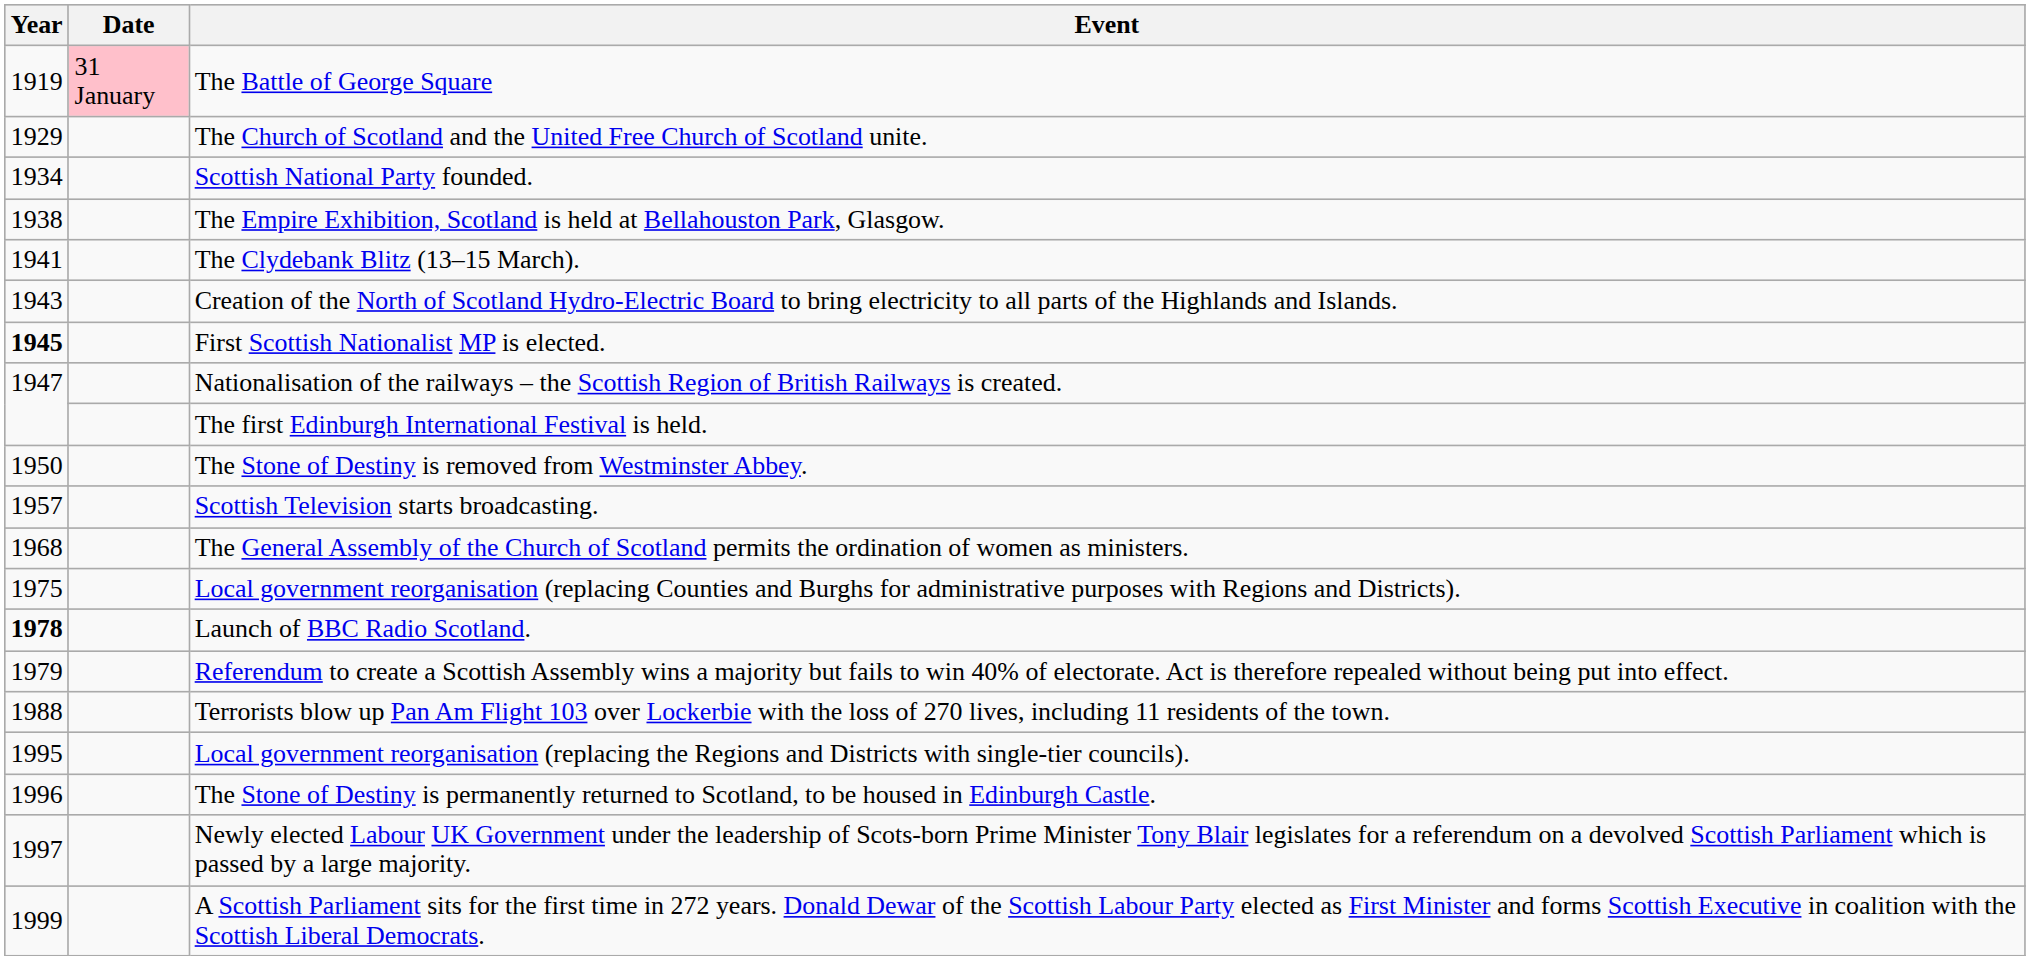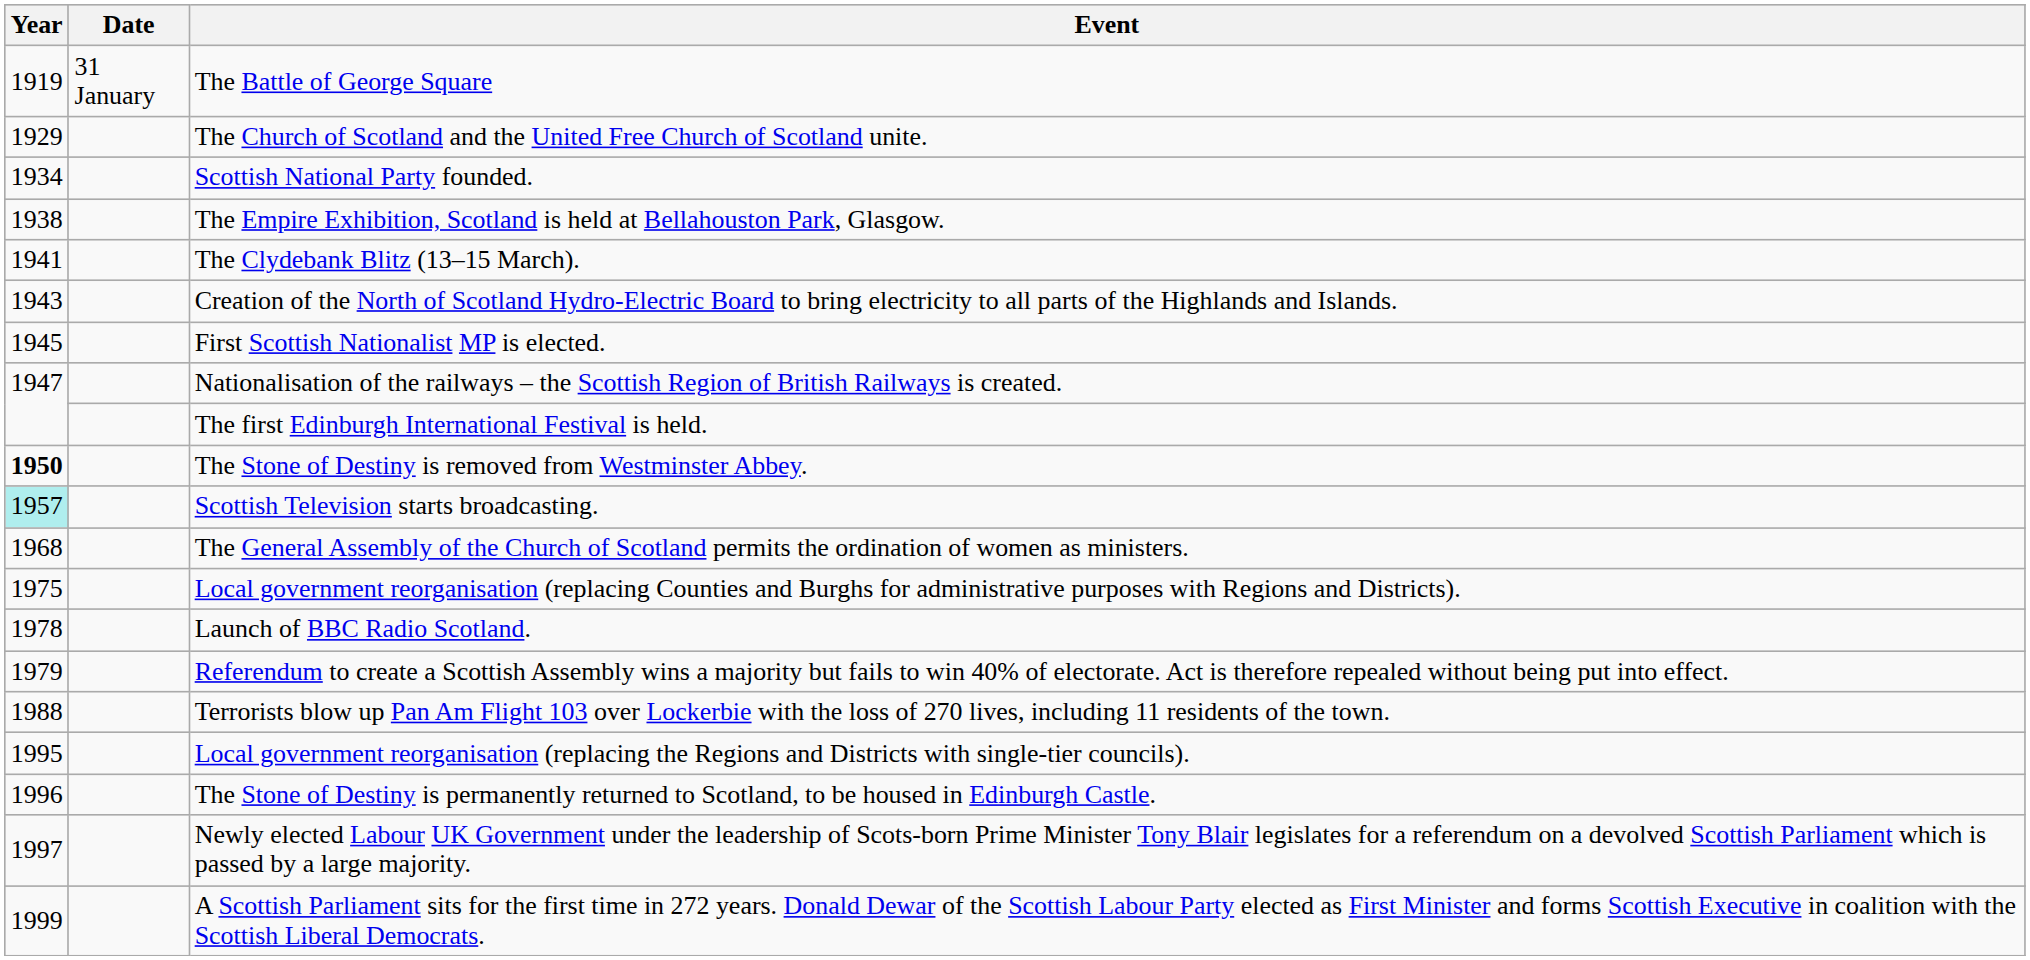(115, 80) pink background -> (115, 80) no background
(37, 341) bold -> (37, 341) normal
(37, 465) normal -> (37, 465) bold
(37, 506) no background -> (37, 506) paleturquoise background
(37, 629) bold -> (37, 629) normal
